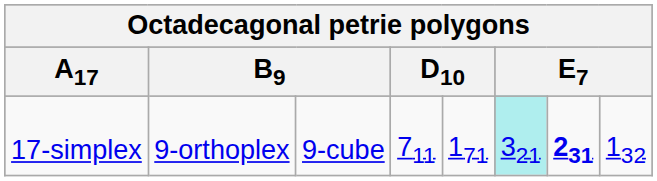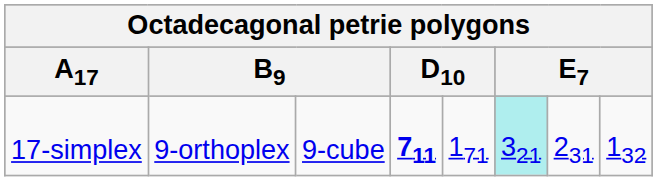(416, 151) normal -> (417, 151) bold
(573, 151) bold -> (574, 151) normal
